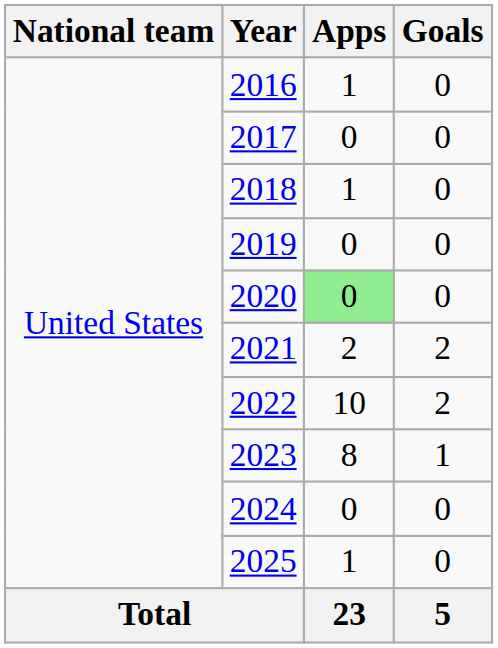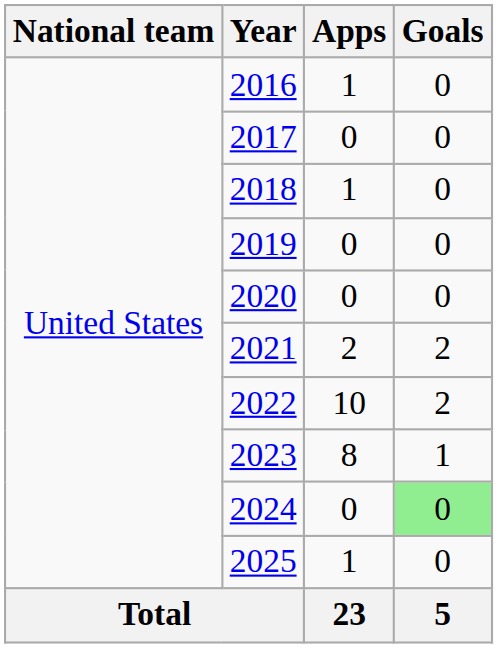(349, 296) lightgreen background -> (349, 296) no background
(443, 508) no background -> (443, 508) lightgreen background
